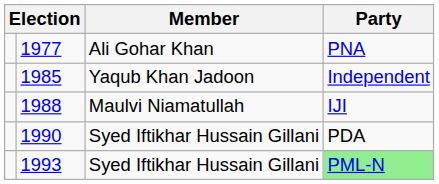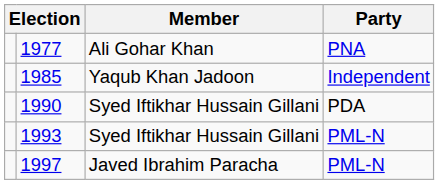- row: (41, 106)
(356, 164) lightgreen background -> (356, 135) no background
+ row: (41, 164)
